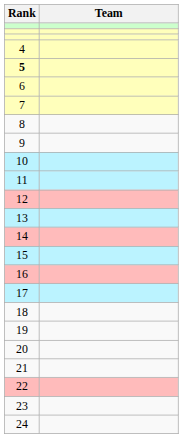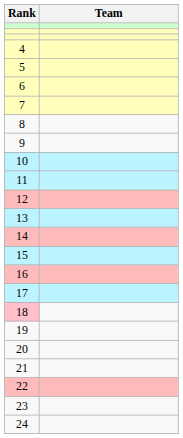(22, 67) bold -> (22, 67) normal
(22, 311) no background -> (22, 311) pink background
